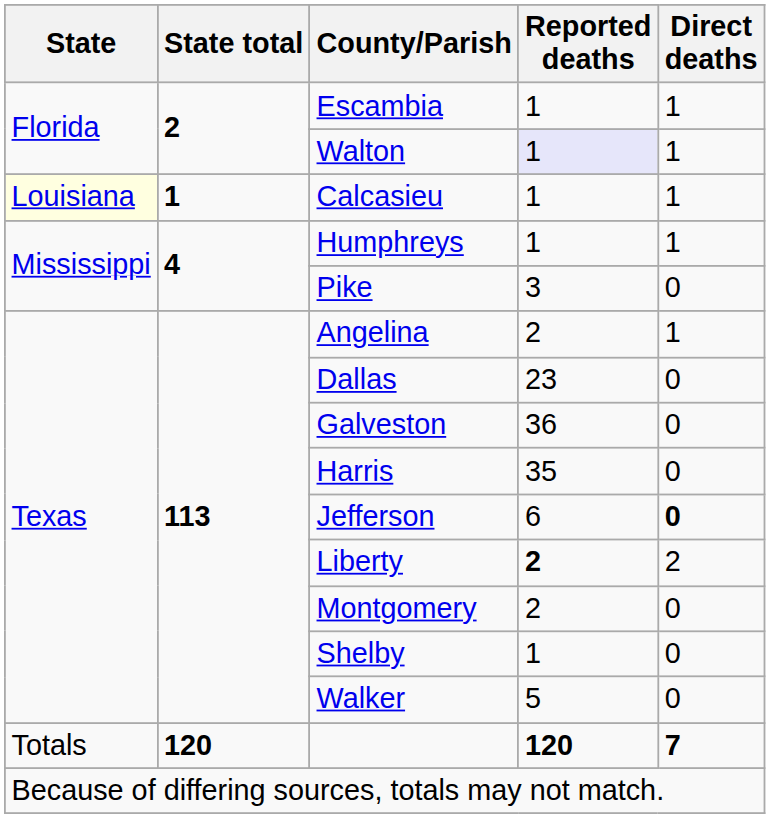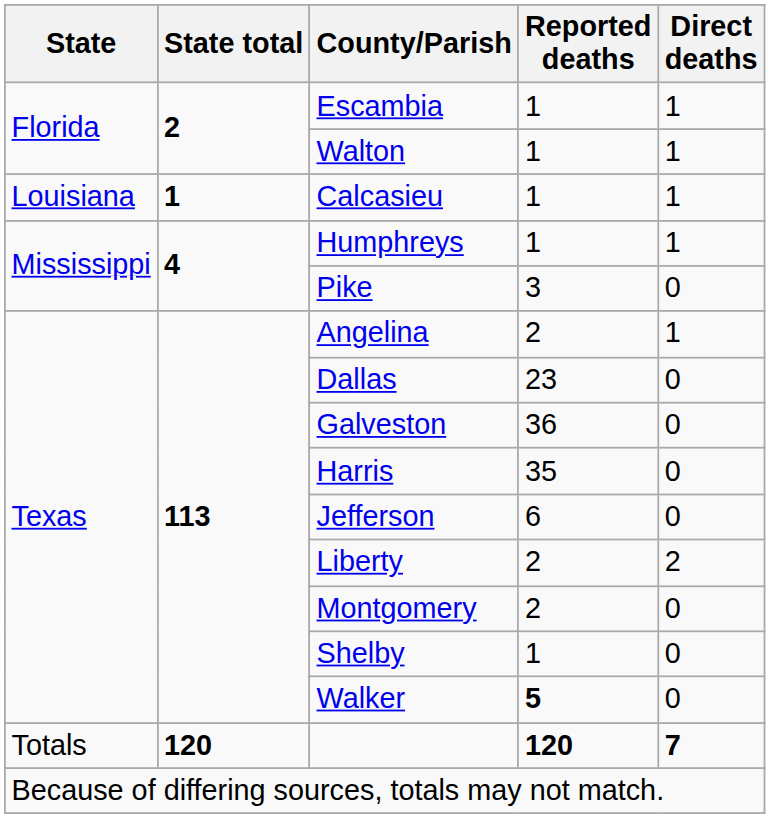(533, 151) lavender background -> (533, 151) no background
(73, 196) lightyellow background -> (73, 196) no background
(673, 516) bold -> (673, 516) normal
(533, 562) bold -> (533, 562) normal
(533, 699) normal -> (533, 699) bold
